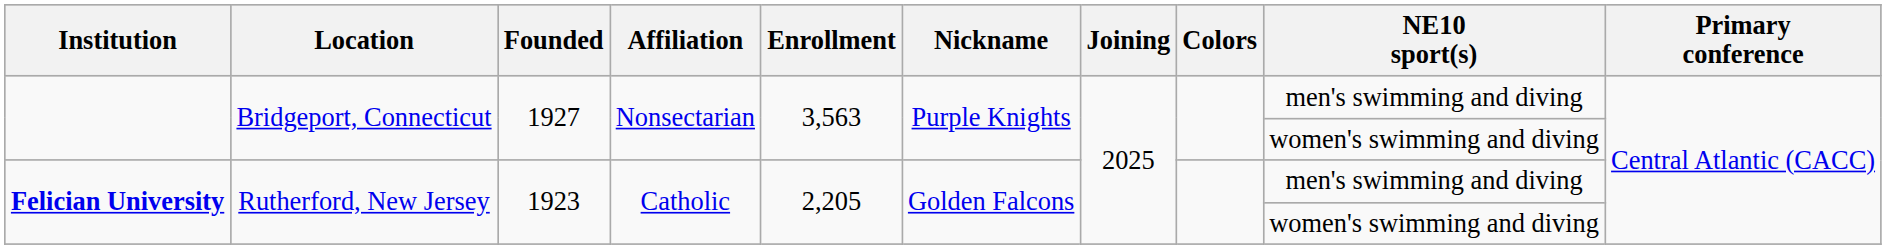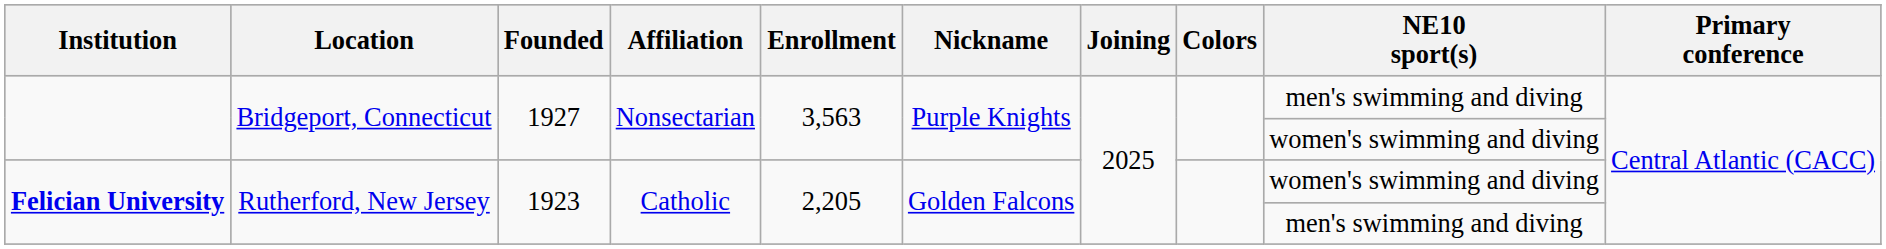(1434, 180) men's swimming and diving -> (1434, 180) women's swimming and diving
(1434, 222) women's swimming and diving -> (1434, 222) men's swimming and diving
